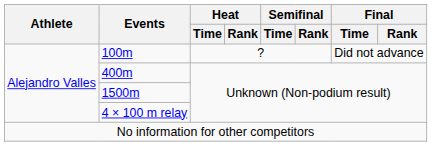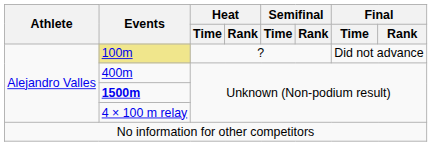(117, 54) no background -> (117, 54) khaki background
(121, 93) normal -> (121, 93) bold
